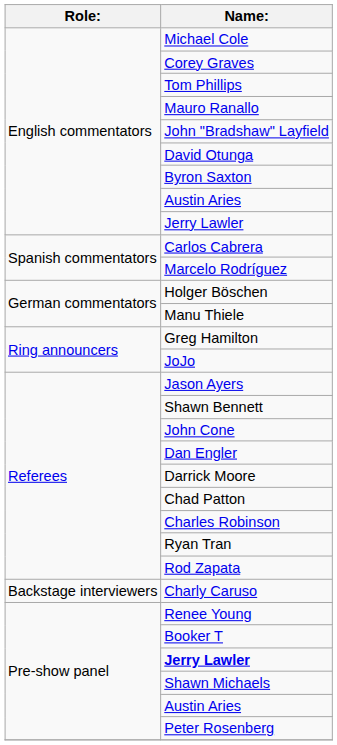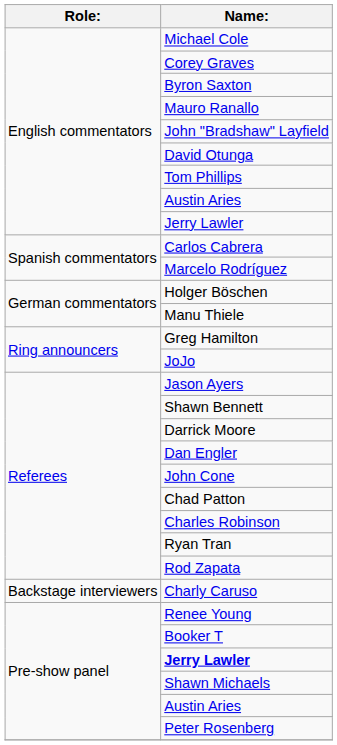(203, 85) Tom Phillips -> (208, 85) Byron Saxton
(208, 177) Byron Saxton -> (203, 177) Tom Phillips
(199, 430) John Cone -> (210, 430) Darrick Moore
(210, 476) Darrick Moore -> (199, 476) John Cone
